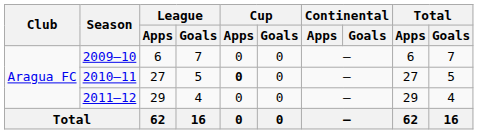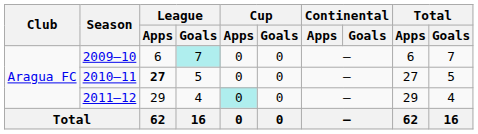(198, 56) no background -> (198, 56) paleturquoise background
(158, 77) normal -> (158, 77) bold
(239, 77) bold -> (239, 77) normal
(239, 98) no background -> (239, 98) paleturquoise background
